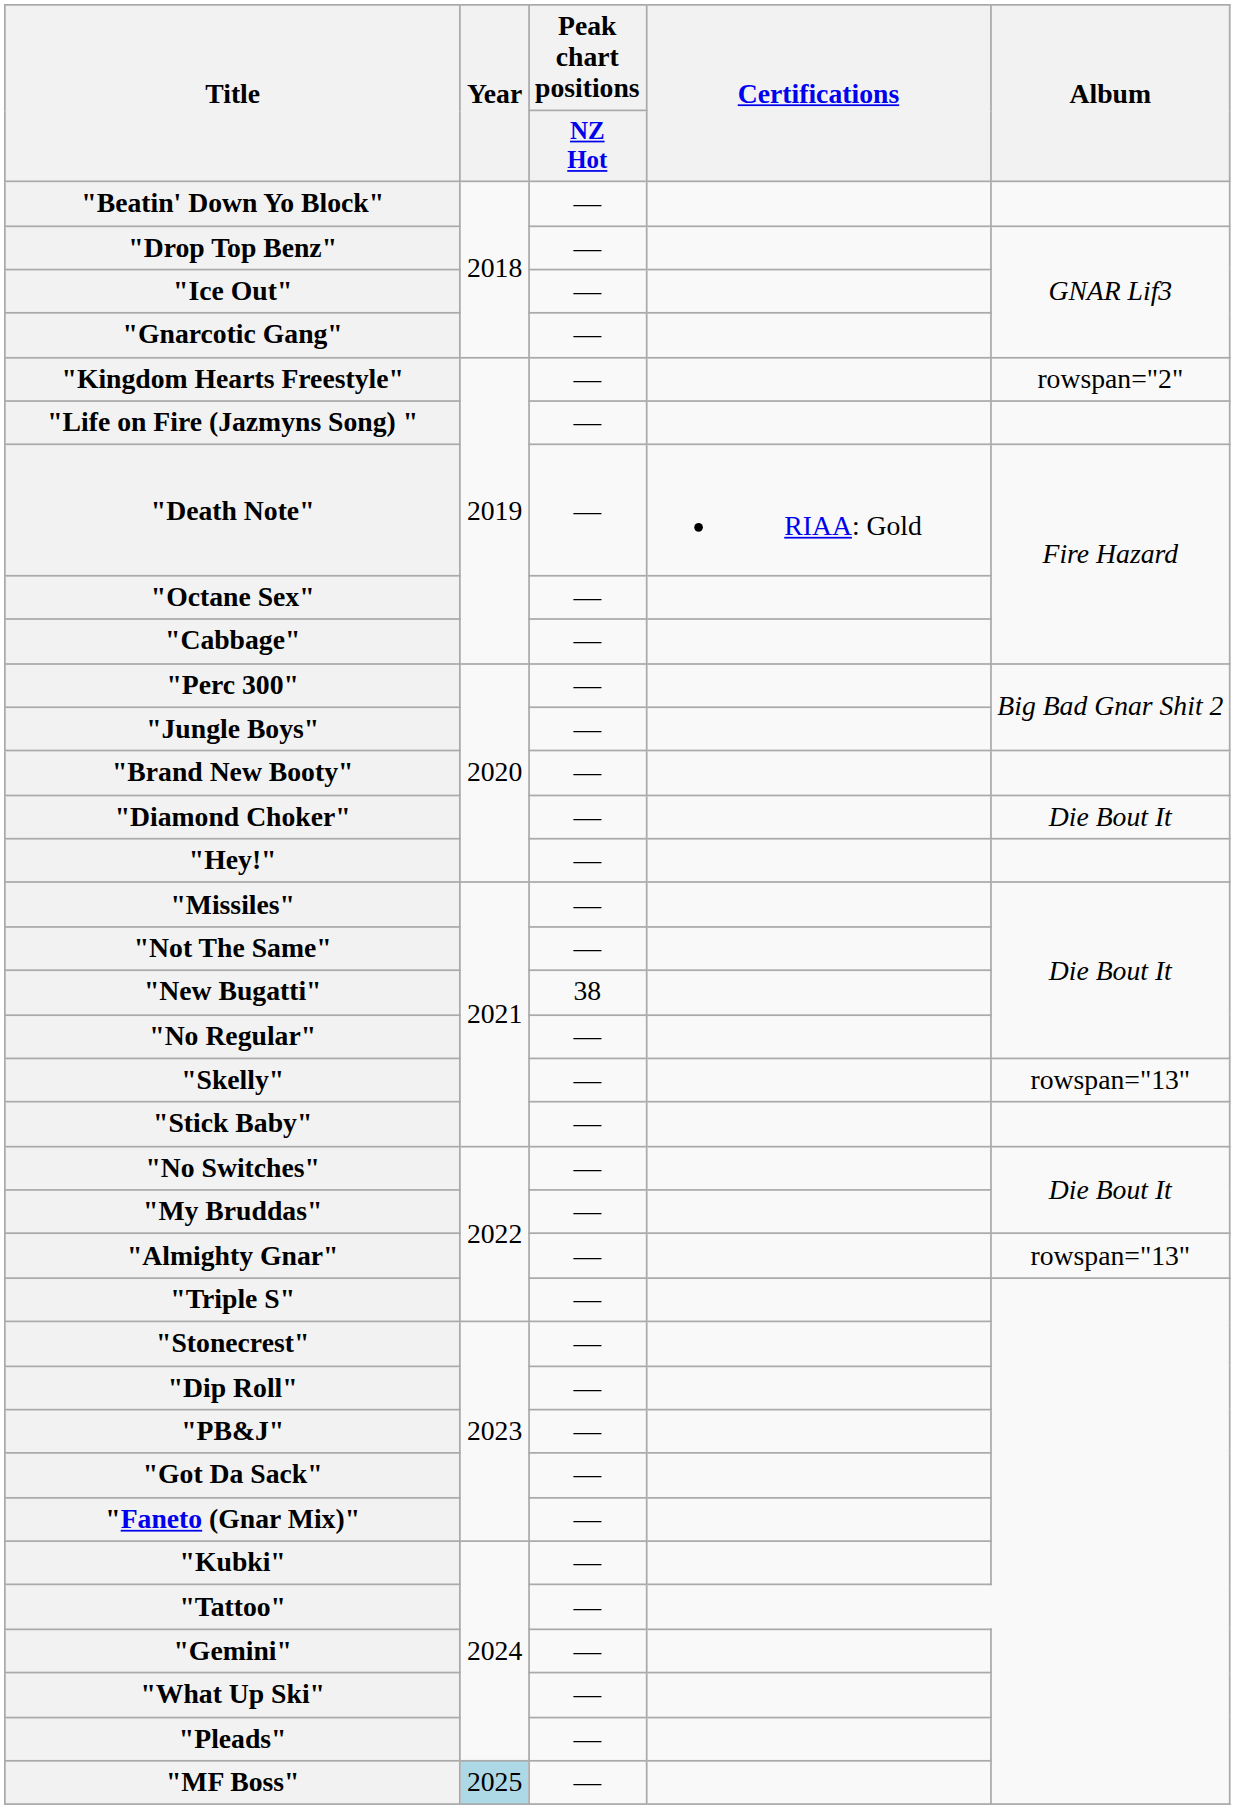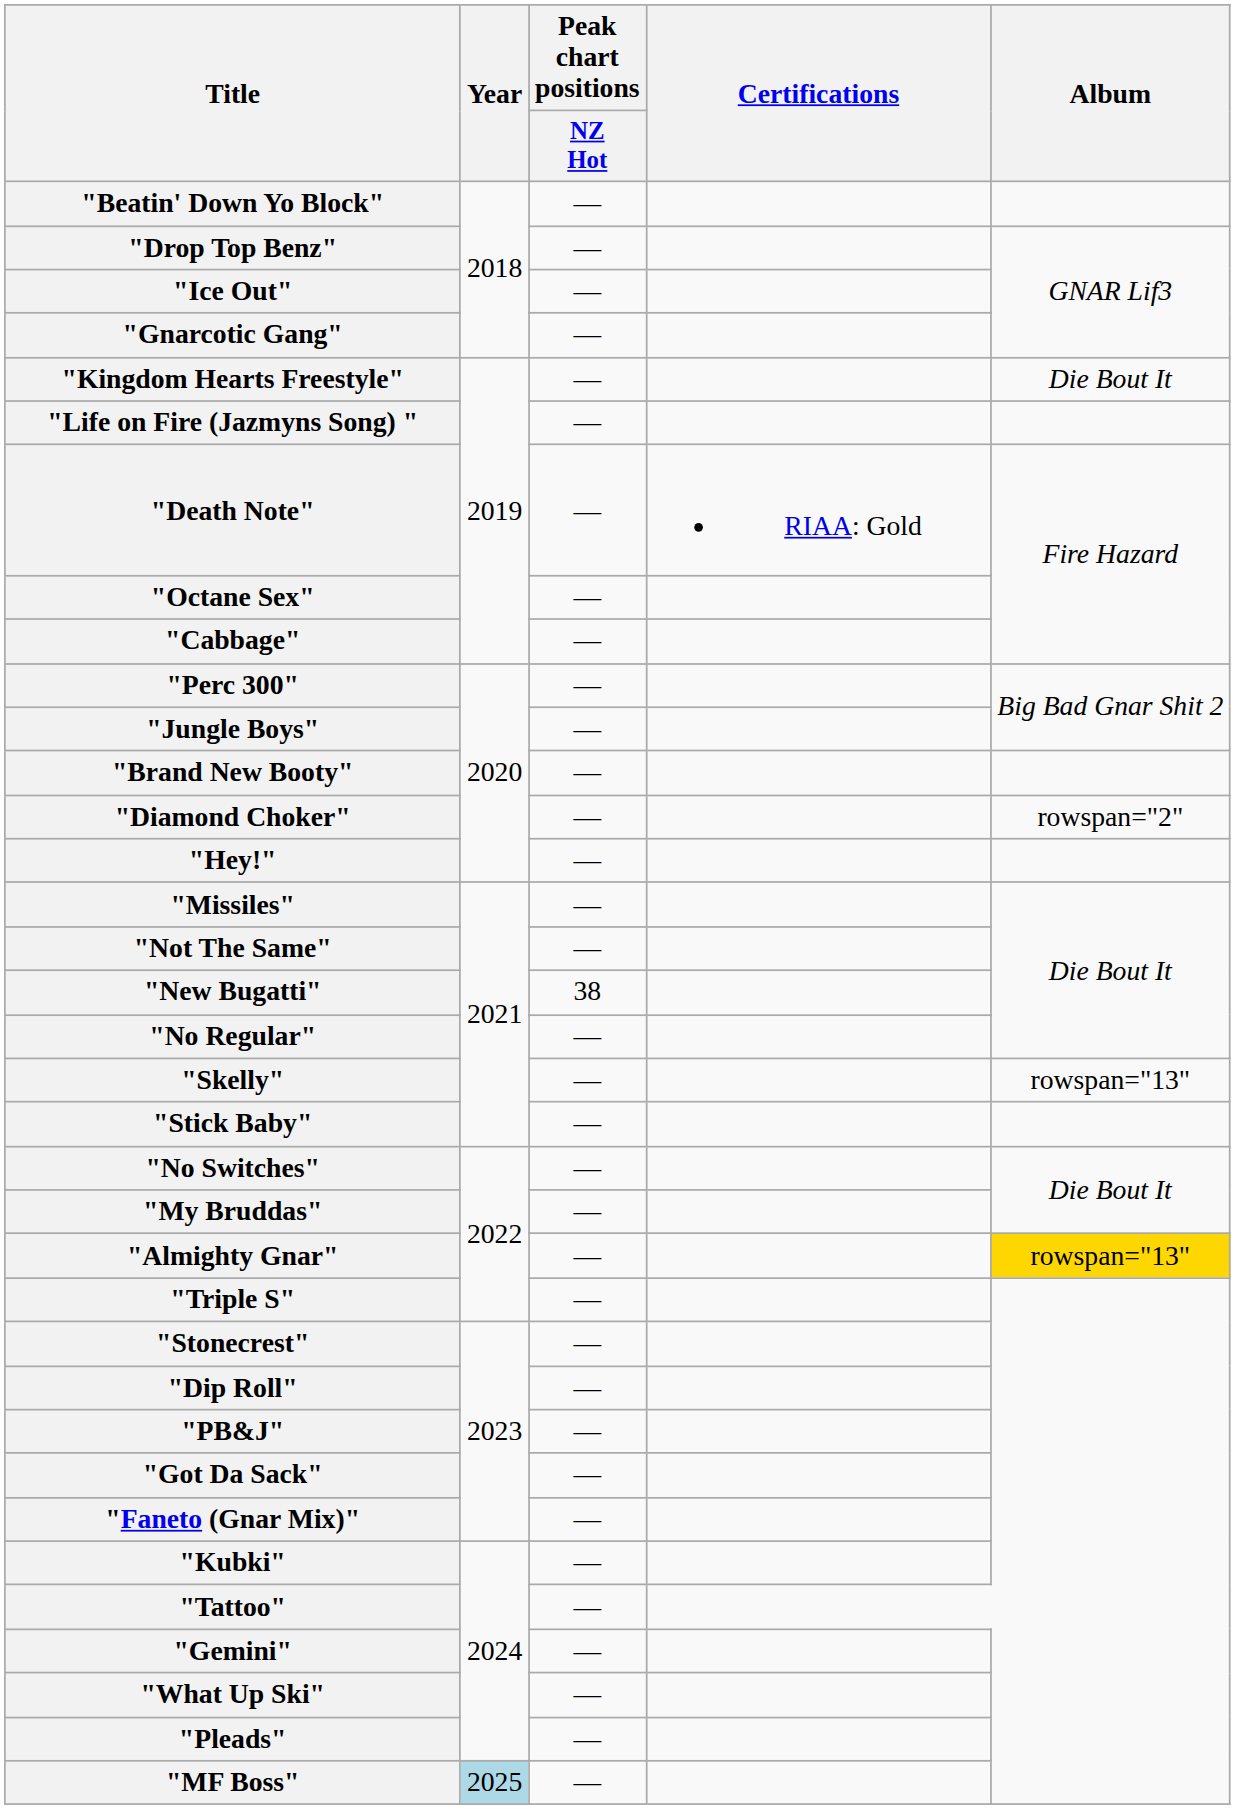(1110, 378) rowspan="2" -> (1110, 378) Die Bout It
(1110, 816) Die Bout It -> (1110, 816) rowspan="2"
(1110, 1255) no background -> (1110, 1255) gold background
